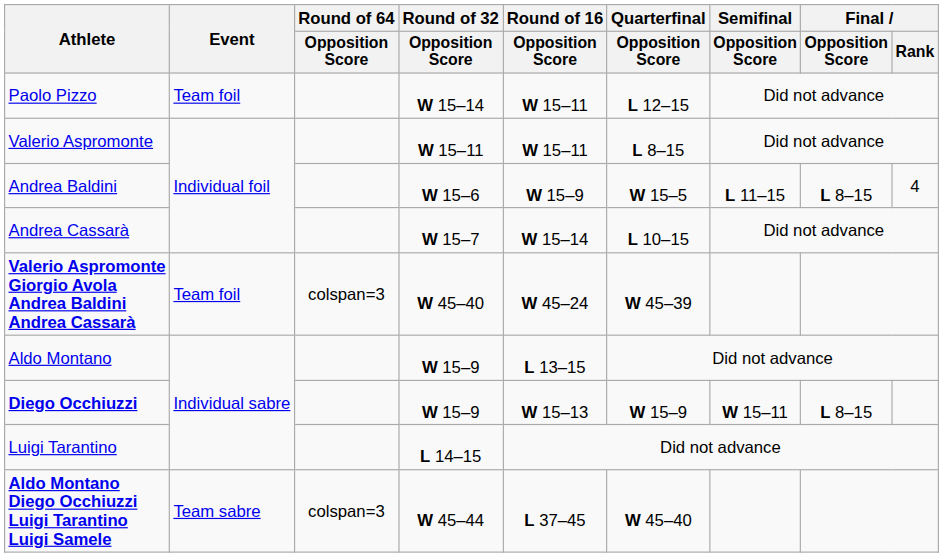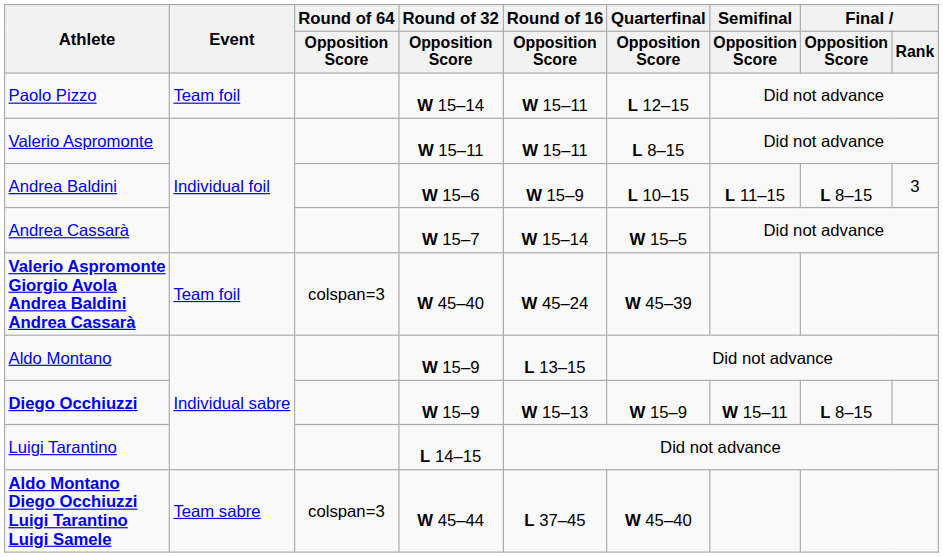(658, 195) W 15–5 -> (658, 195) L 10–15
(915, 186) 4 -> (915, 186) 3
(658, 240) L 10–15 -> (658, 240) W 15–5
